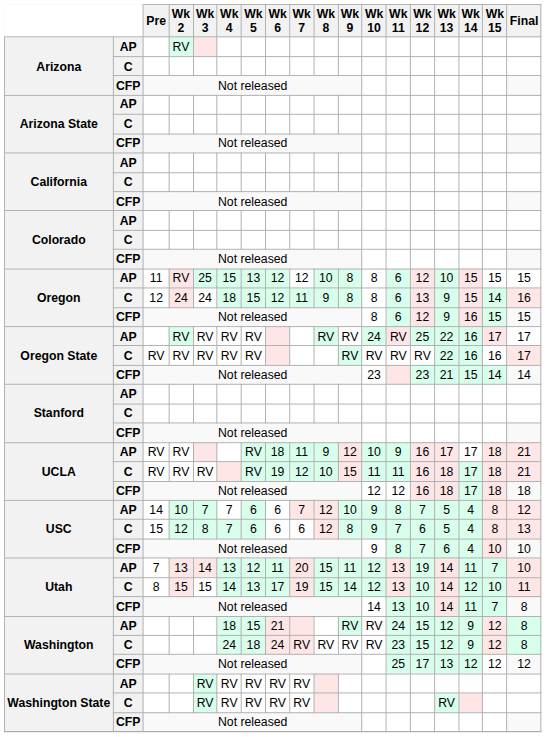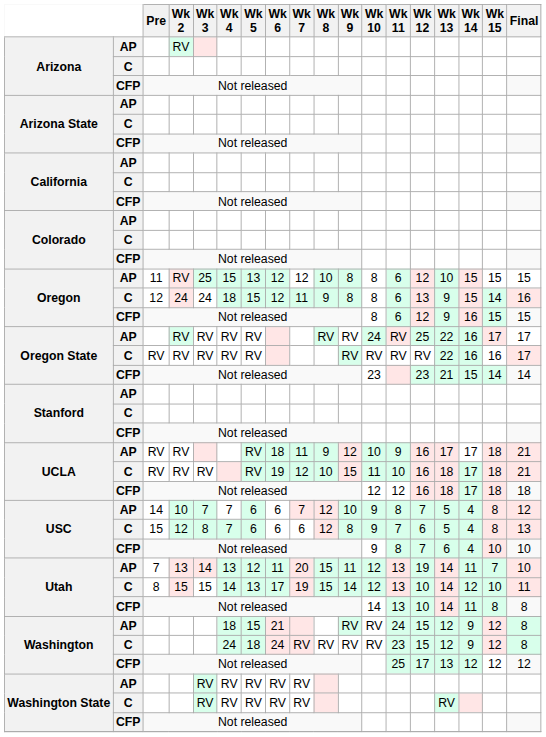(398, 471) 11 -> (398, 471) 10
(495, 606) 7 -> (495, 606) 8
